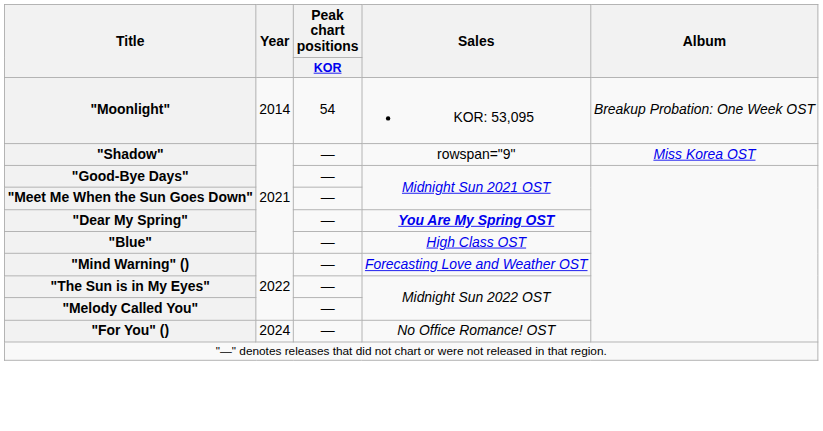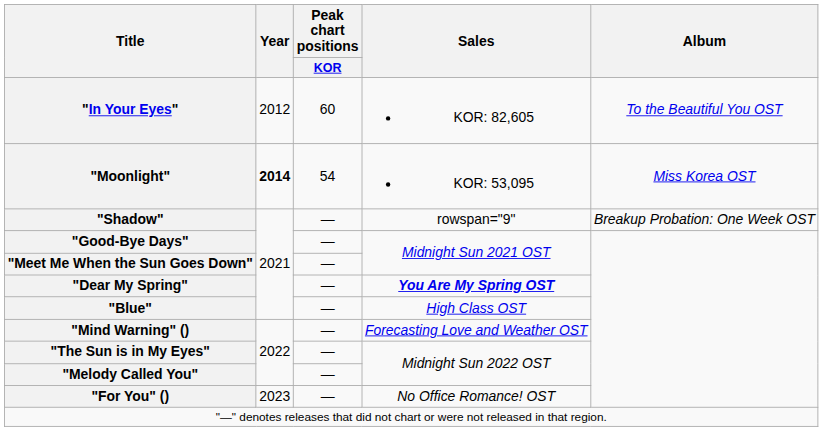+ row: (130, 110)
(275, 110) normal -> (275, 176) bold
(704, 110) Breakup Probation: One Week OST -> (704, 176) Miss Korea OST
(704, 154) Miss Korea OST -> (704, 219) Breakup Probation: One Week OST
(275, 330) 2024 -> (275, 396) 2023
